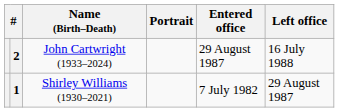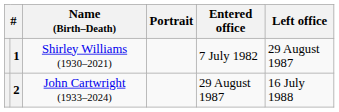rows swapped: (16, 90) <-> (16, 55)
